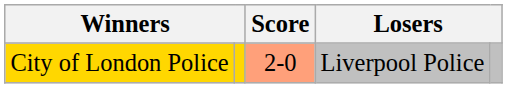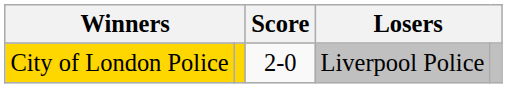(280, 62) lightsalmon background -> (280, 62) no background
